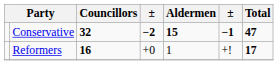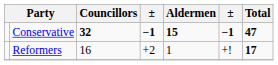(149, 32) −2 -> (149, 32) −1
(85, 50) bold -> (85, 50) normal
(149, 50) +0 -> (149, 50) +2
